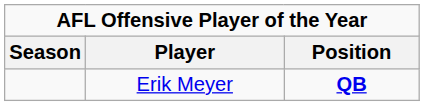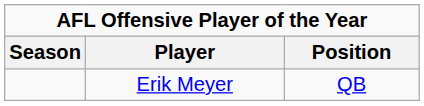(352, 84) bold -> (352, 84) normal
